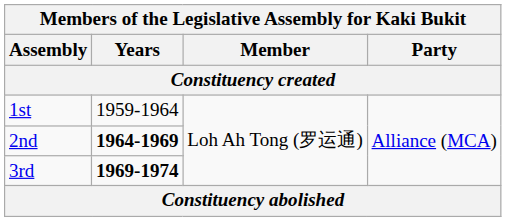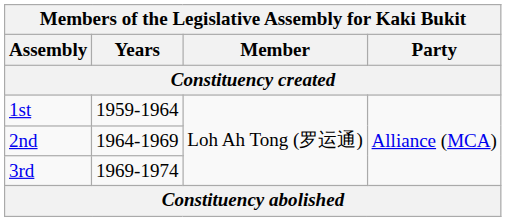(137, 140) bold -> (137, 140) normal
(137, 170) bold -> (137, 170) normal
